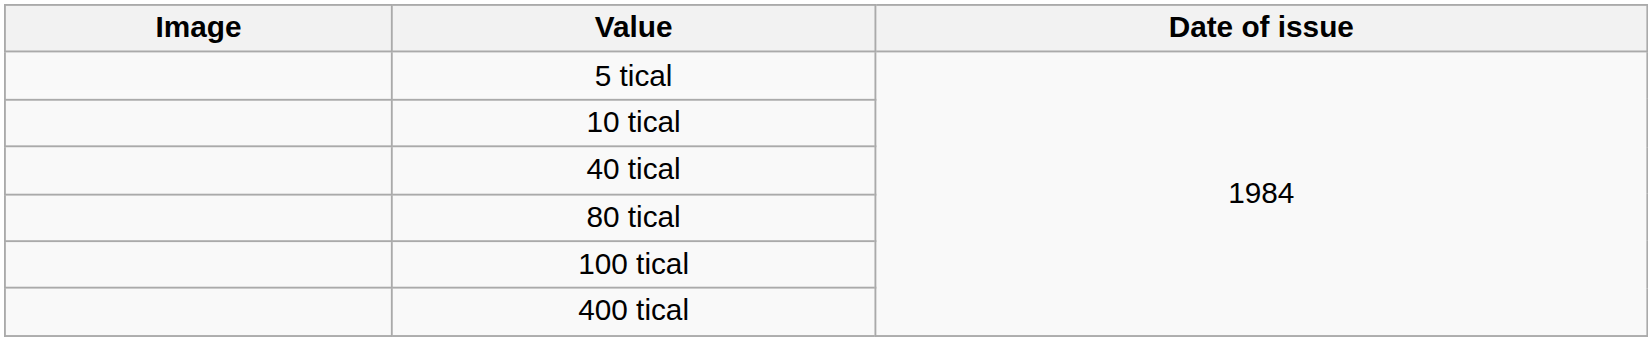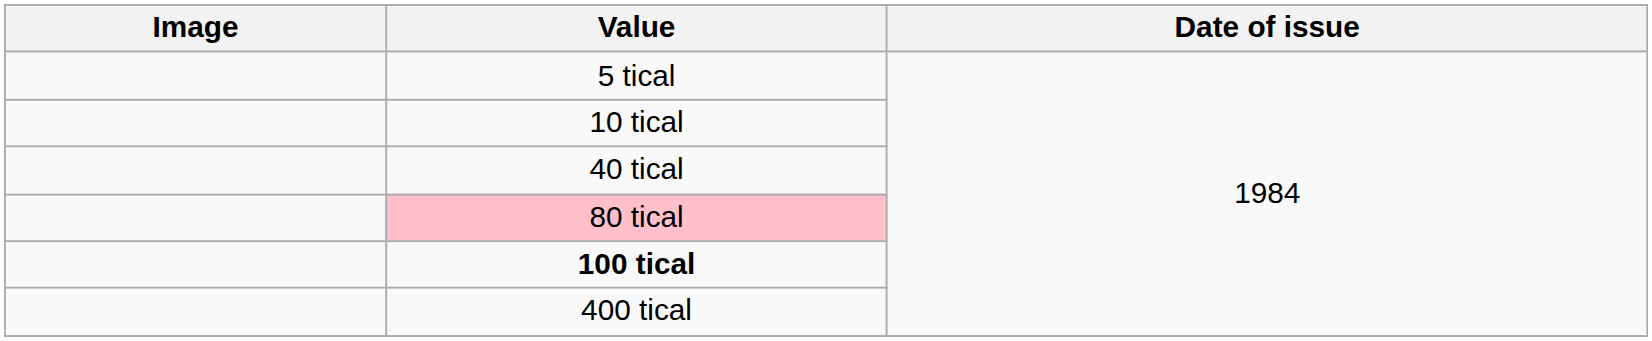(634, 216) no background -> (637, 216) pink background
(634, 264) normal -> (637, 264) bold
